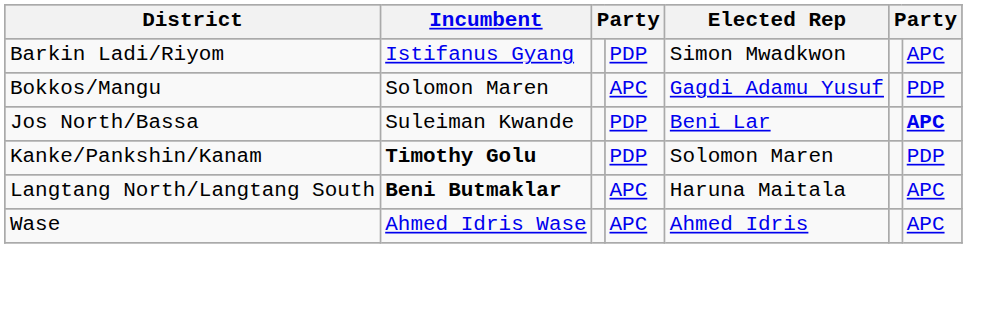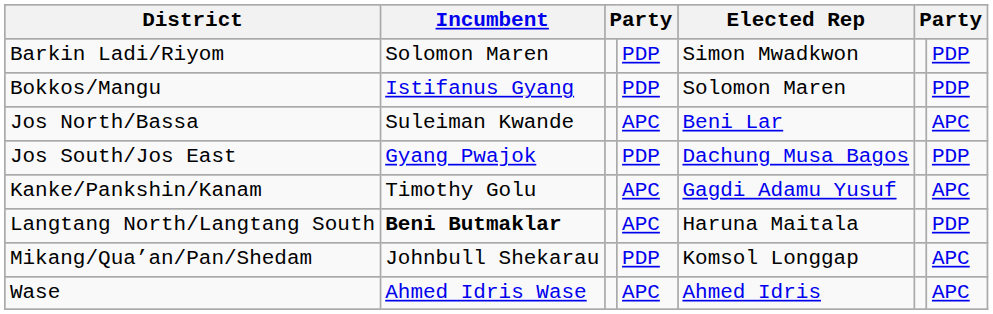(480, 56) Istifanus Gyang -> (467, 56) Solomon Maren
(926, 56) APC -> (951, 56) PDP
(467, 90) Solomon Maren -> (480, 90) Istifanus Gyang
(628, 90) APC -> (641, 90) PDP
(777, 90) Gagdi Adamu Yusuf -> (764, 90) Solomon Maren
(628, 124) PDP -> (641, 124) APC
(926, 124) bold -> (951, 124) normal
+ row: (123, 158)
(461, 158) bold -> (461, 192) normal
(628, 158) PDP -> (641, 192) APC
(752, 158) Solomon Maren -> (790, 192) Gagdi Adamu Yusuf
(926, 158) PDP -> (951, 192) APC
(926, 192) APC -> (951, 226) PDP
+ row: (161, 259)
